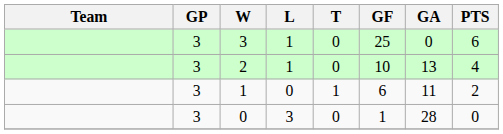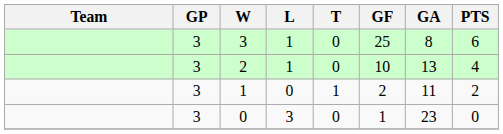(429, 41) 0 -> (429, 41) 8
(382, 91) 6 -> (382, 91) 2
(429, 116) 28 -> (429, 116) 23
